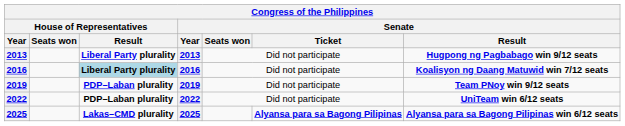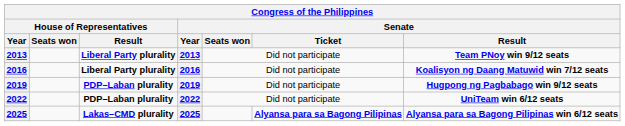(512, 56) Hugpong ng Pagbabago win 9/12 seats -> (512, 56) Team PNoy win 9/12 seats
(128, 70) lightblue background -> (128, 70) no background
(512, 85) Team PNoy win 9/12 seats -> (512, 85) Hugpong ng Pagbabago win 9/12 seats
